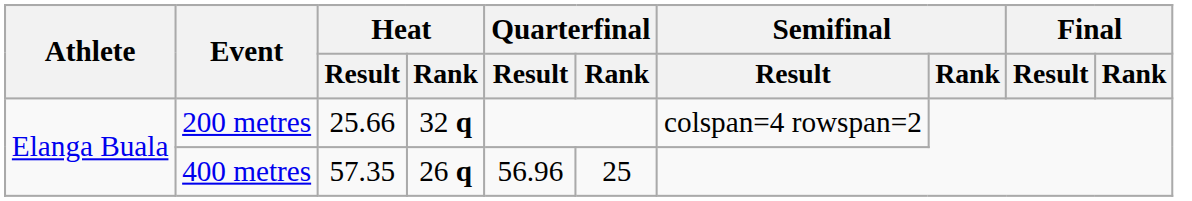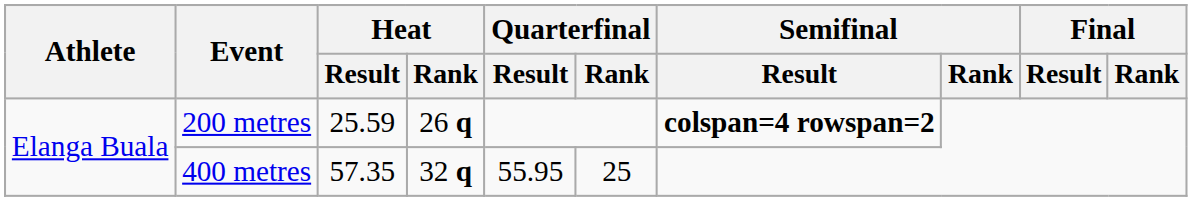(362, 122) 25.66 -> (362, 122) 25.59
(446, 122) 32 q -> (446, 122) 26 q
(793, 122) normal -> (799, 122) bold
(446, 171) 26 q -> (446, 171) 32 q
(530, 171) 56.96 -> (530, 171) 55.95
